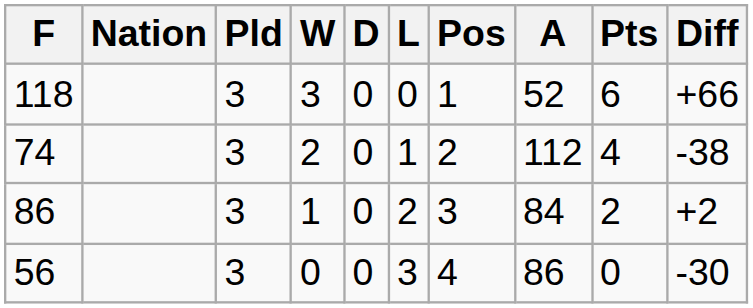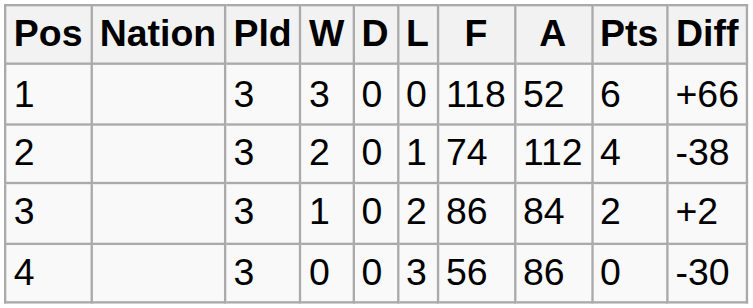columns swapped: (471, 34) <-> (44, 34)
